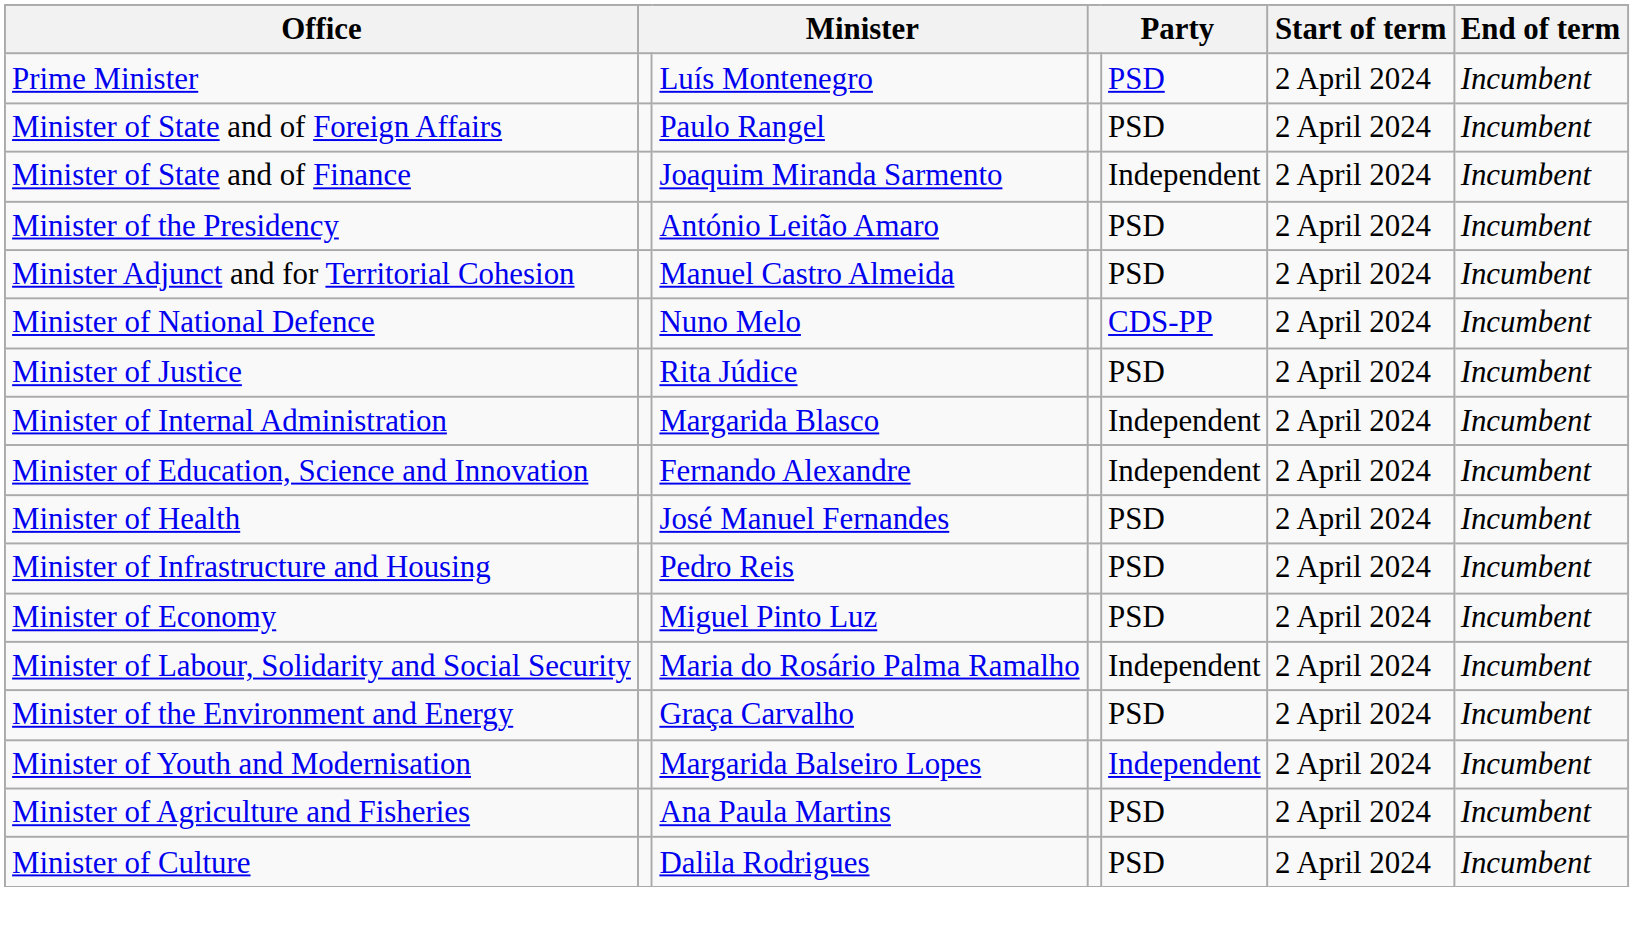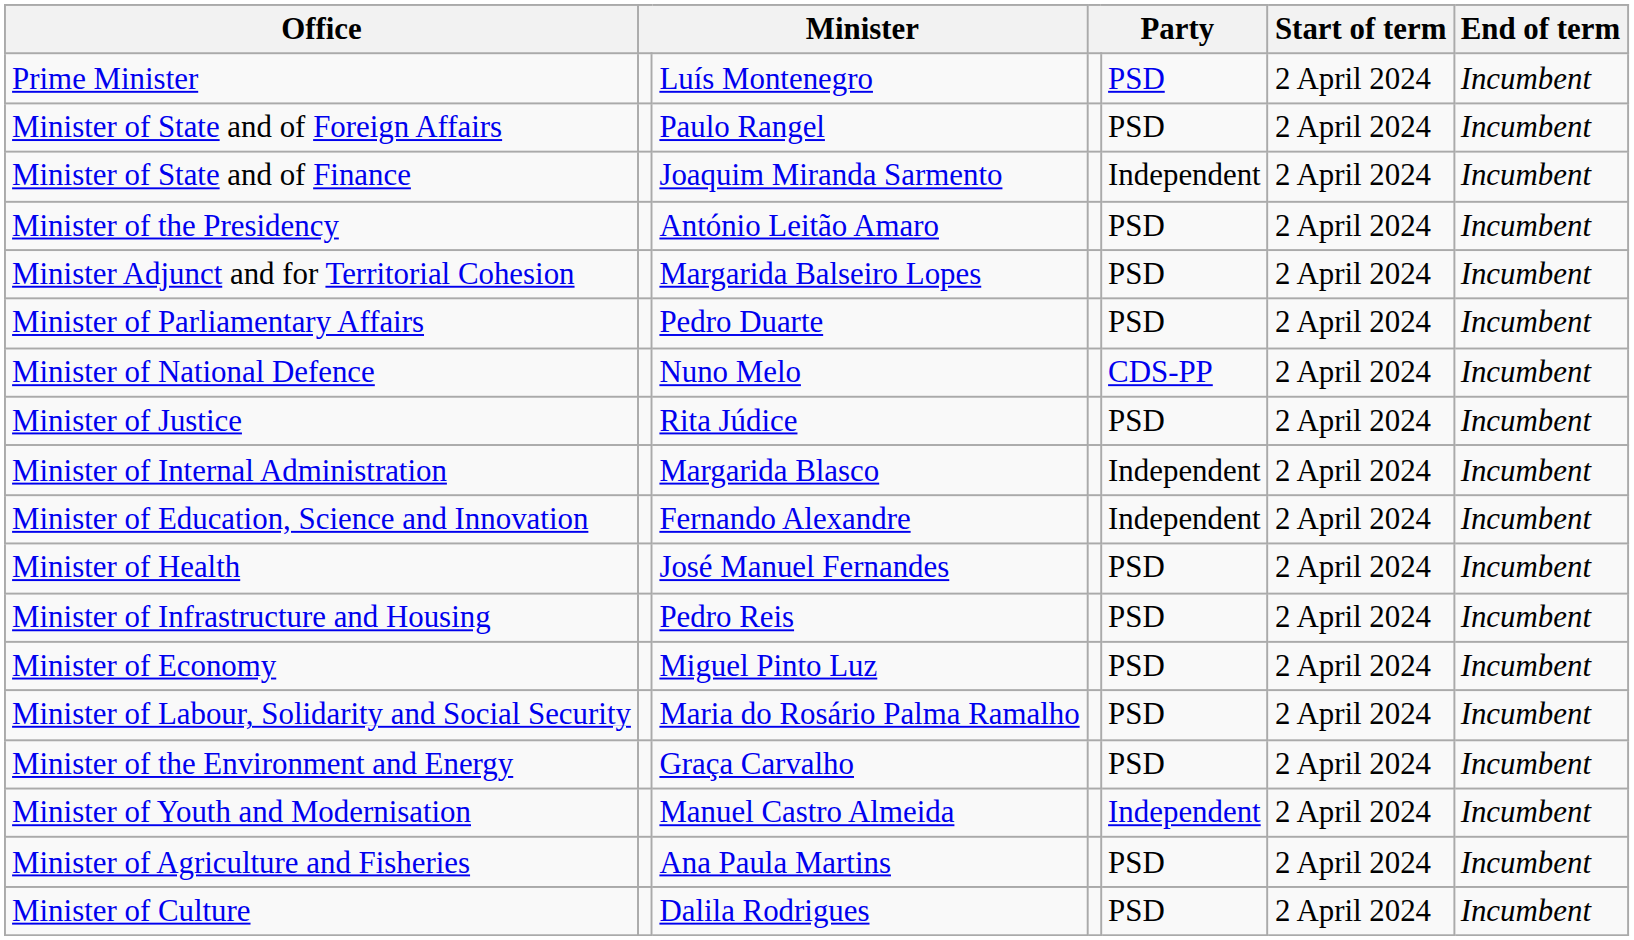(807, 273) Manuel Castro Almeida -> (820, 273) Margarida Balseiro Lopes
+ row: (218, 322)
(1184, 665) Independent -> (1136, 714) PSD
(820, 763) Margarida Balseiro Lopes -> (807, 812) Manuel Castro Almeida
